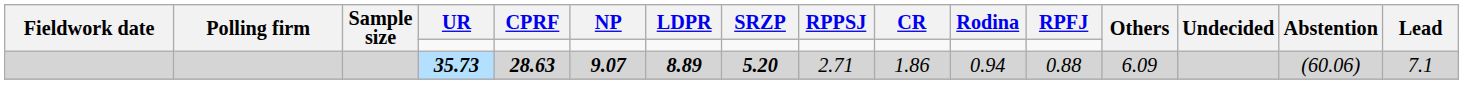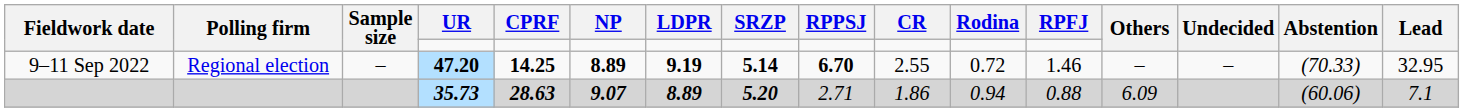+ row: (89, 65)
